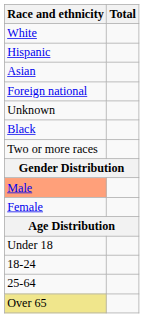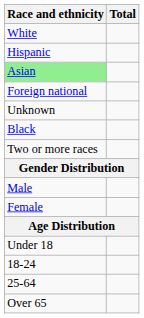(21, 71) no background -> (21, 71) lightgreen background
(20, 187) lightsalmon background -> (20, 187) no background
(27, 303) khaki background -> (27, 303) no background
